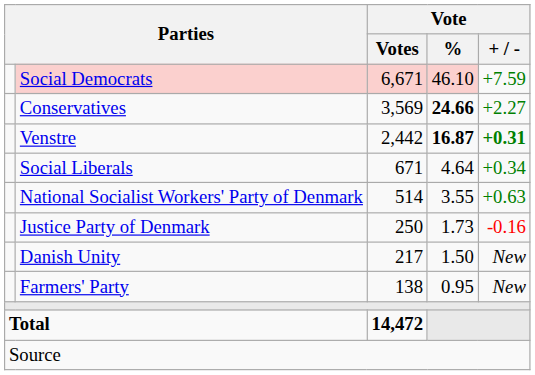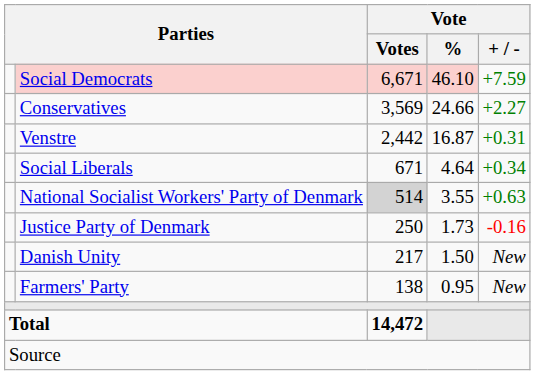(453, 108) bold -> (453, 108) normal
(453, 138) bold -> (453, 138) normal
(504, 138) bold -> (504, 138) normal
(409, 197) no background -> (409, 197) lightgrey background
